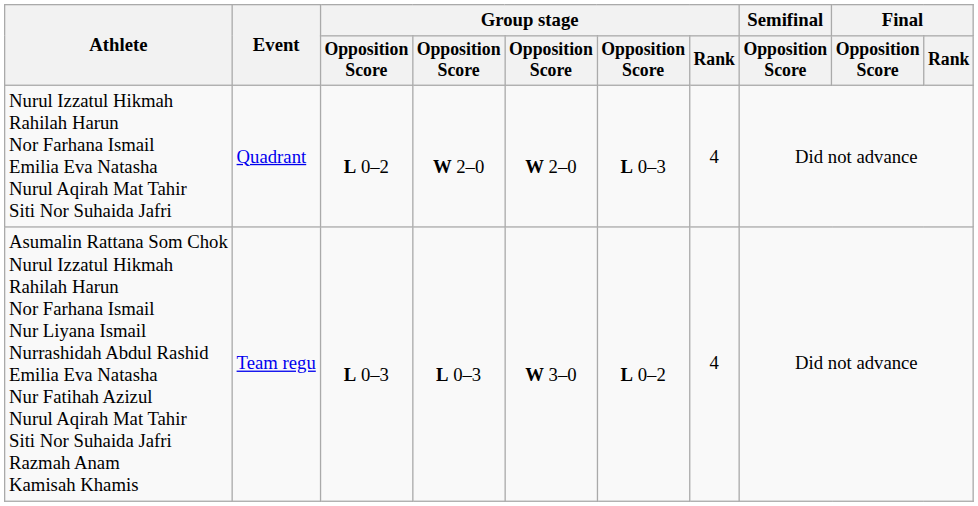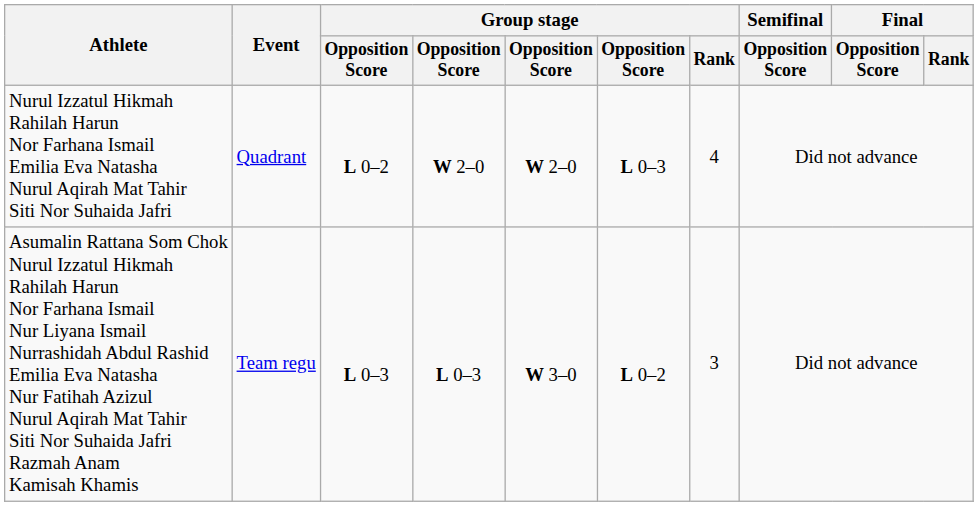(714, 364) 4 -> (714, 364) 3
